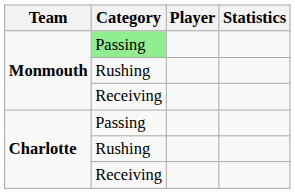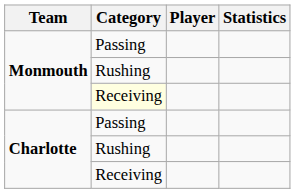(120, 44) lightgreen background -> (120, 44) no background
(129, 96) no background -> (129, 96) lightyellow background
